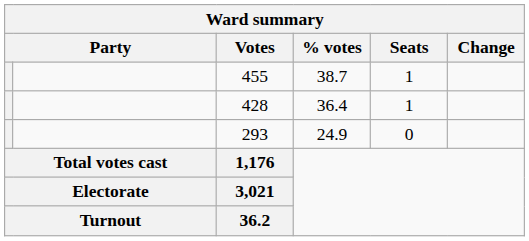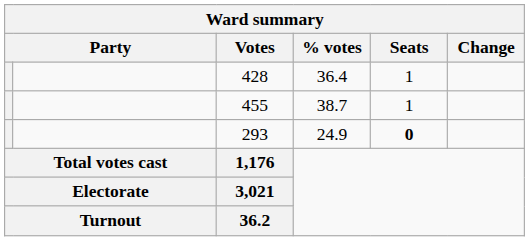rows swapped: (255, 76) <-> (255, 105)
(409, 134) normal -> (409, 134) bold
